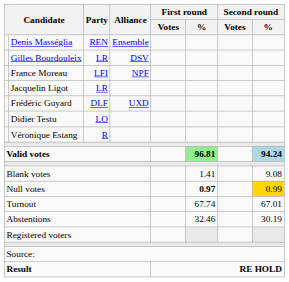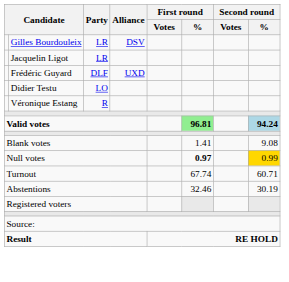- row: (42, 42)
- row: (39, 73)
(272, 204) 67.01 -> (267, 173) 60.71
